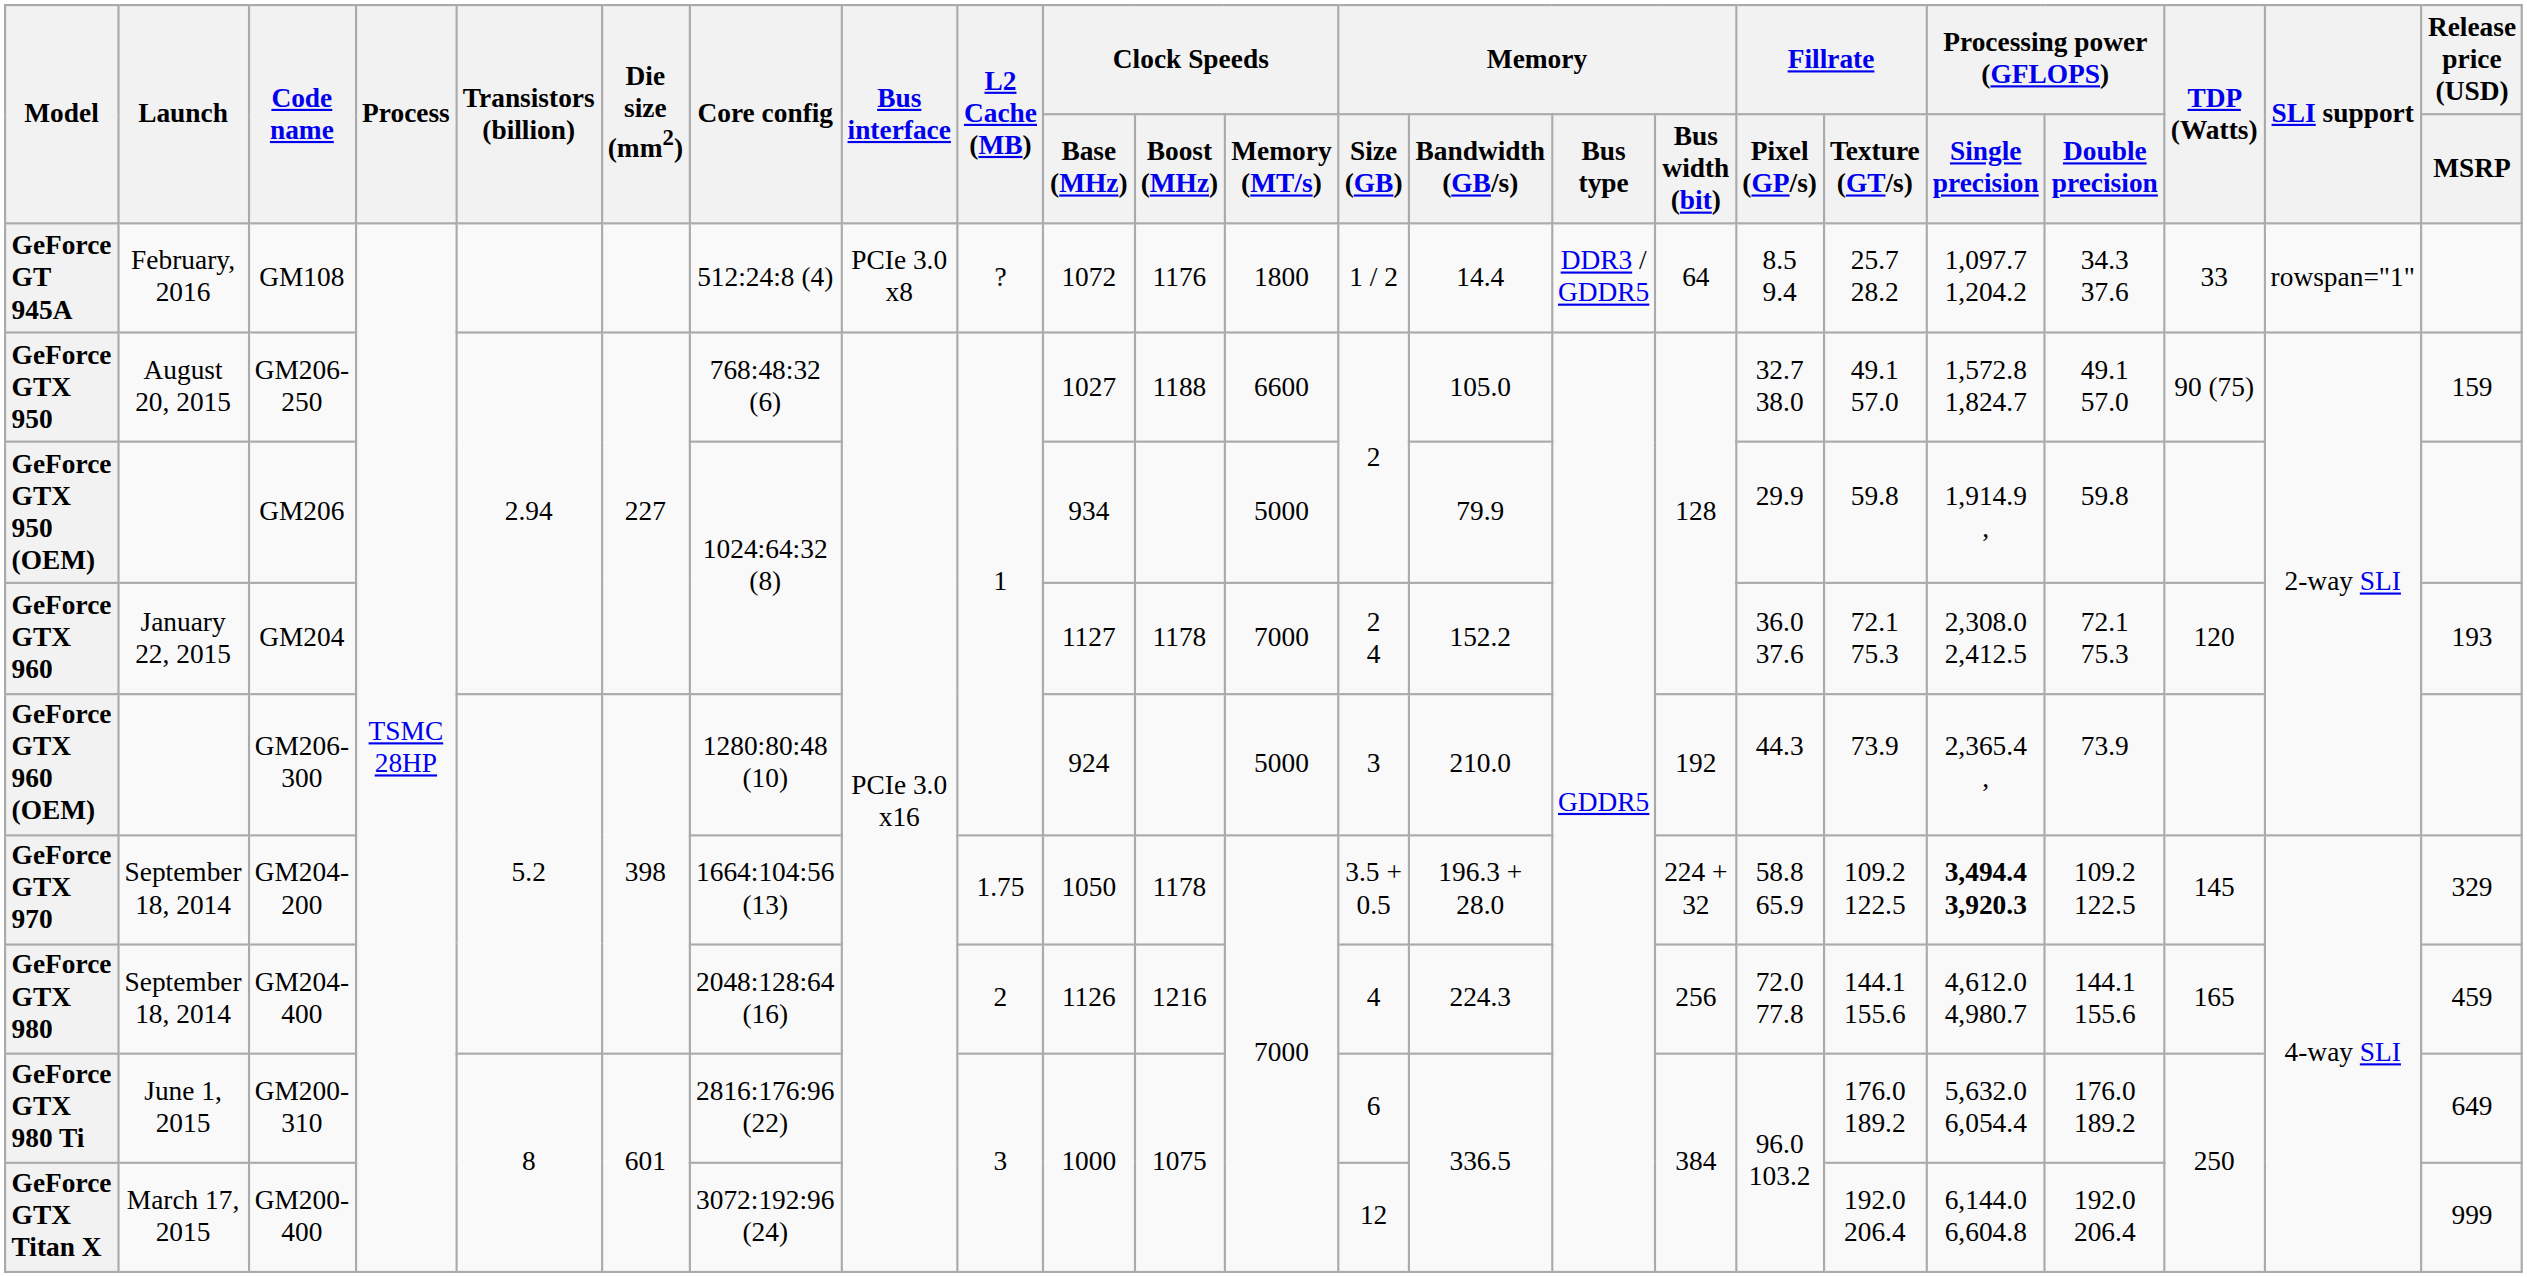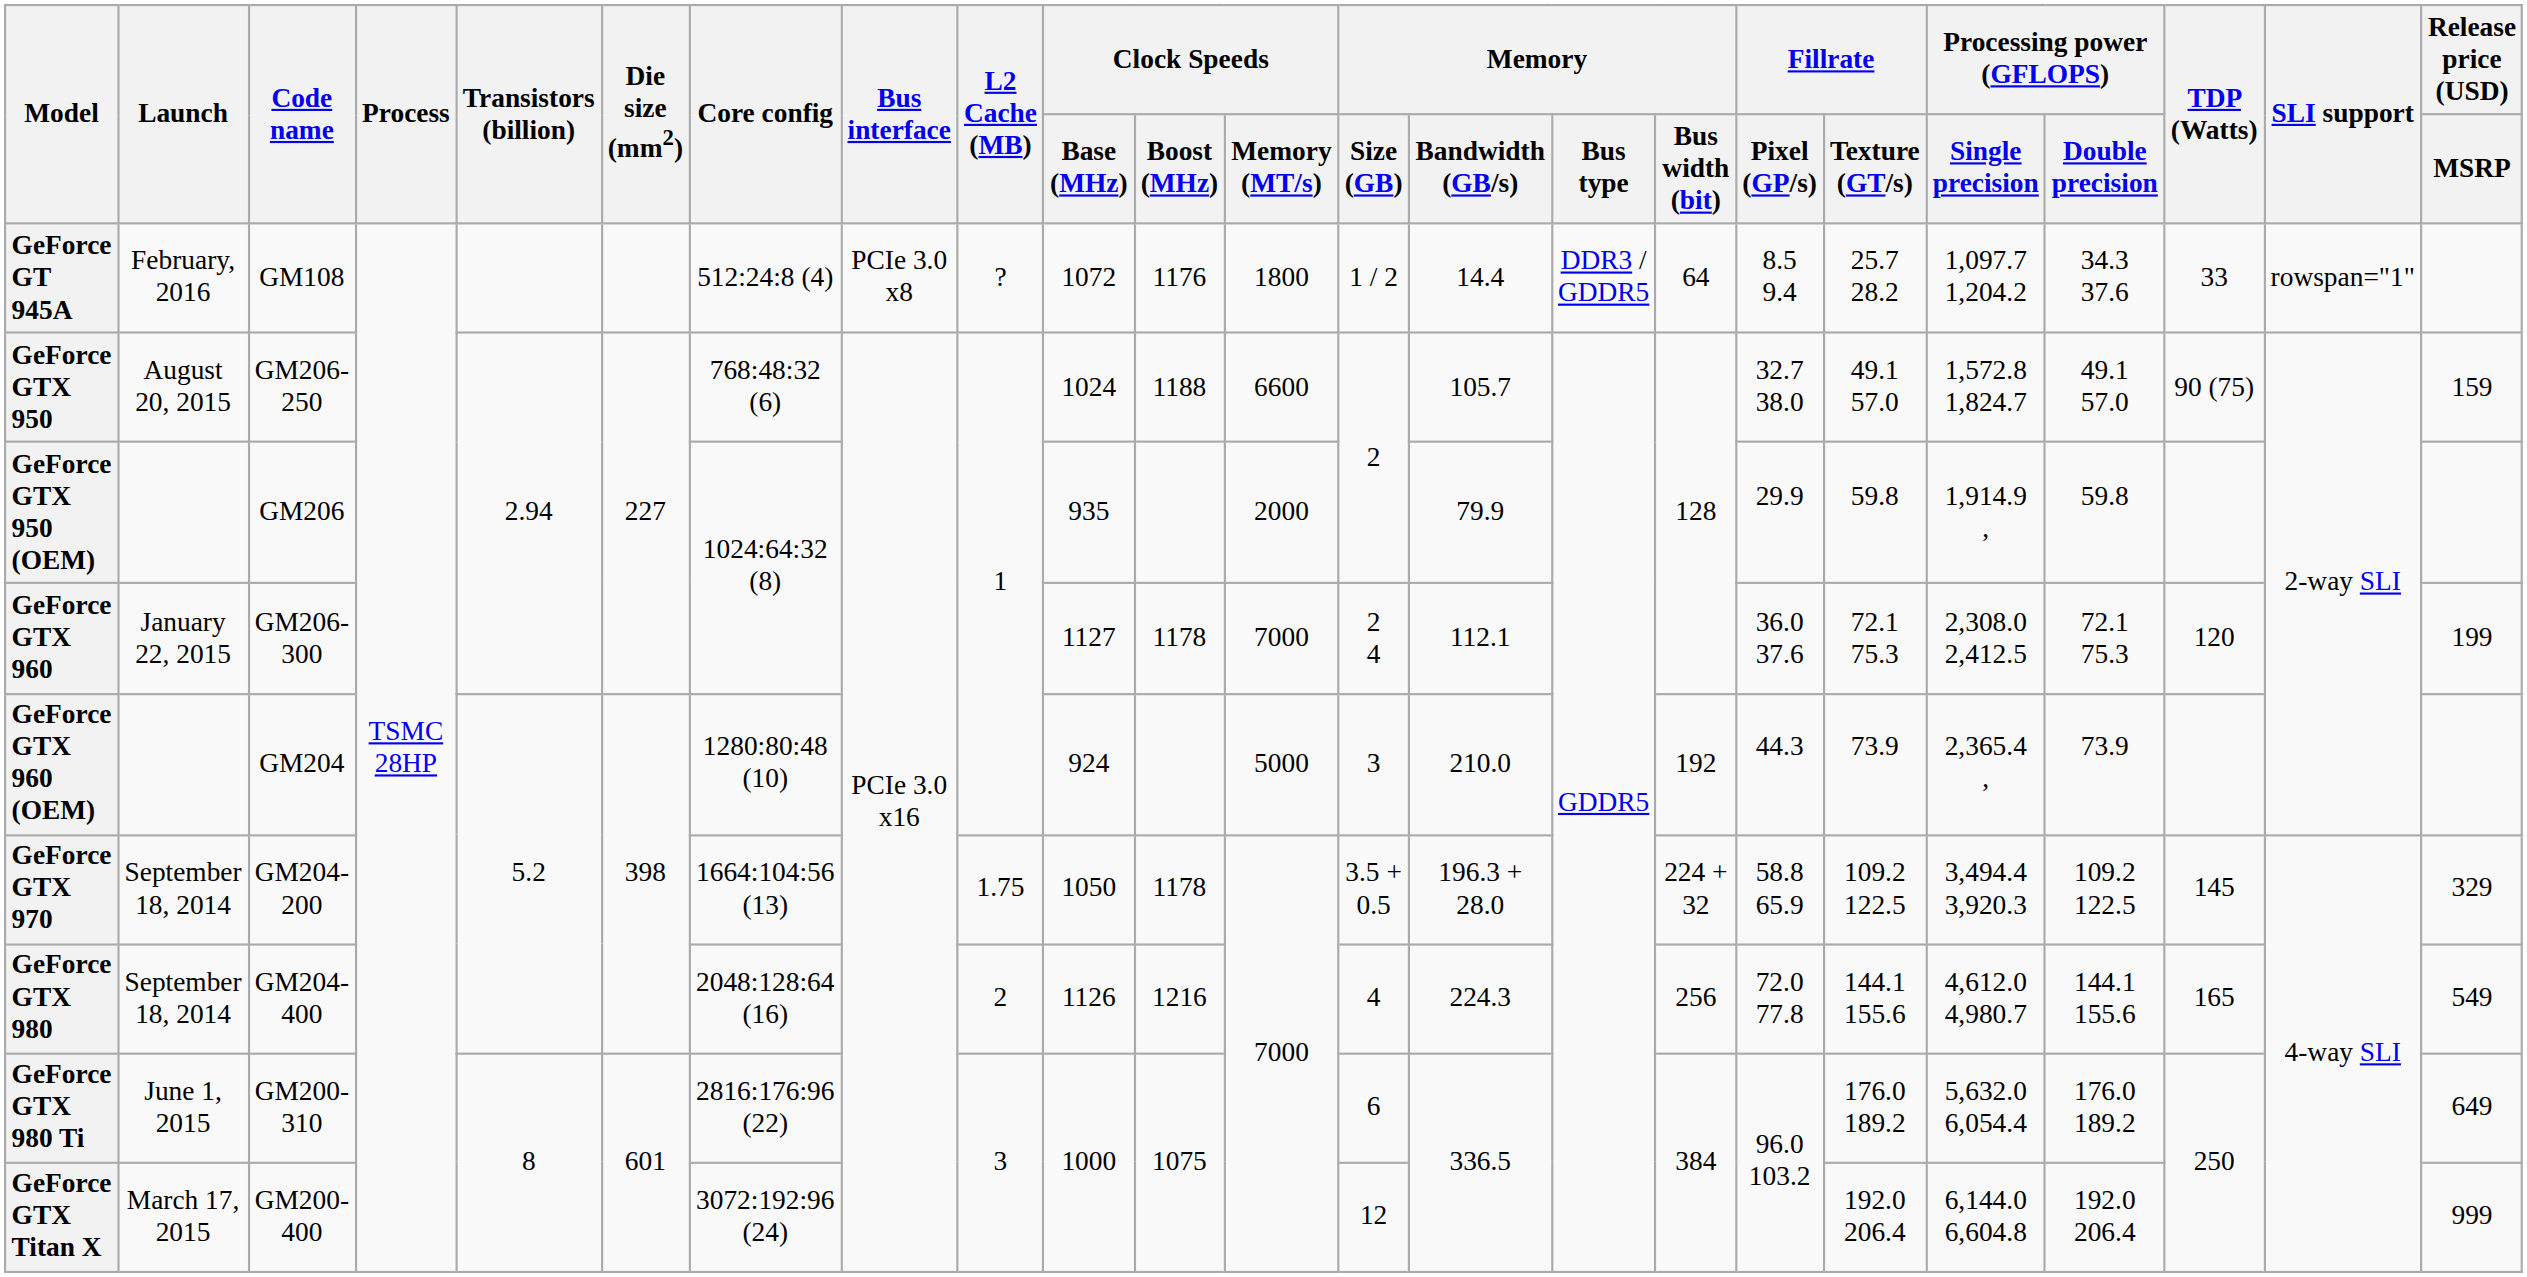(1089, 386) 1027 -> (1089, 386) 1024
(1480, 386) 105.0 -> (1480, 386) 105.7
(1089, 512) 934 -> (1089, 512) 935
(1281, 512) 5000 -> (1281, 512) 2000
(302, 637) GM204 -> (302, 637) GM206-300
(1480, 637) 152.2 -> (1480, 637) 112.1
(2472, 637) 193 -> (2472, 637) 199
(302, 763) GM206-300 -> (302, 763) GM204
(1986, 888) bold -> (1986, 888) normal
(2472, 997) 459 -> (2472, 997) 549
